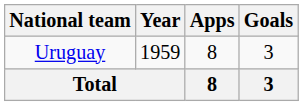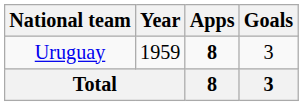(212, 52) normal -> (212, 52) bold
